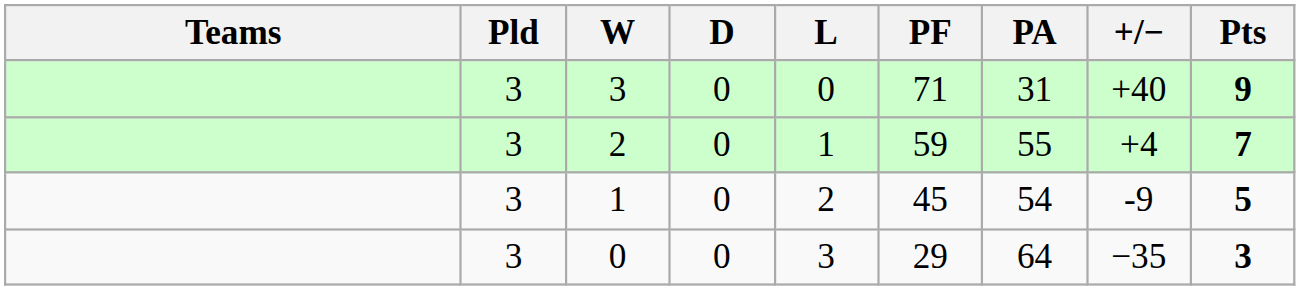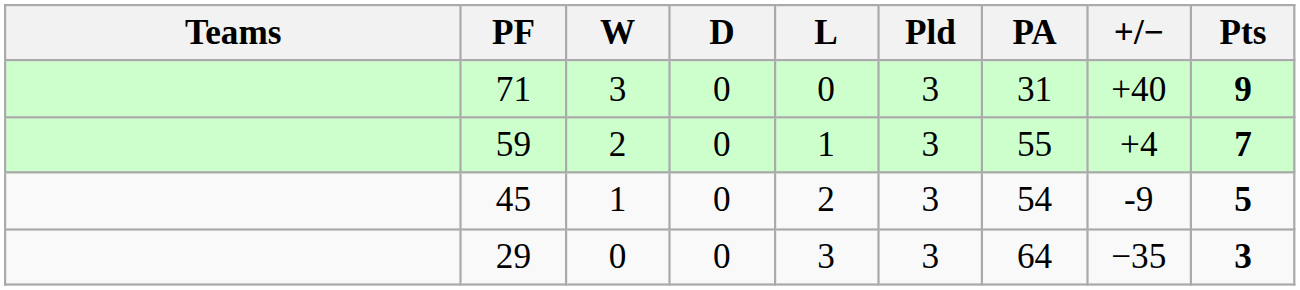columns swapped: (513, 32) <-> (930, 32)
